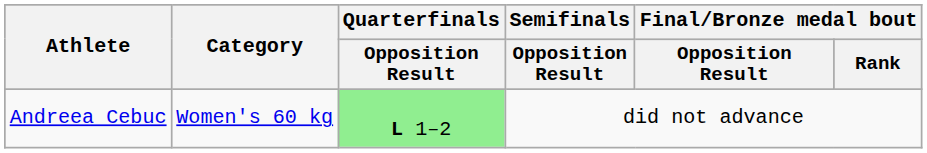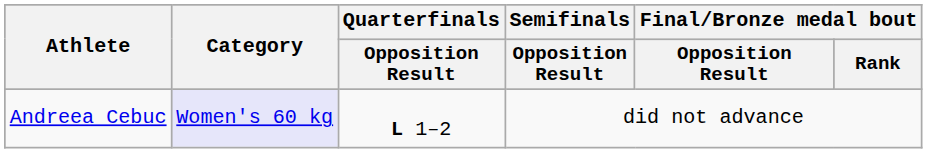(255, 118) no background -> (255, 118) lavender background
(421, 130) lightgreen background -> (421, 130) no background
